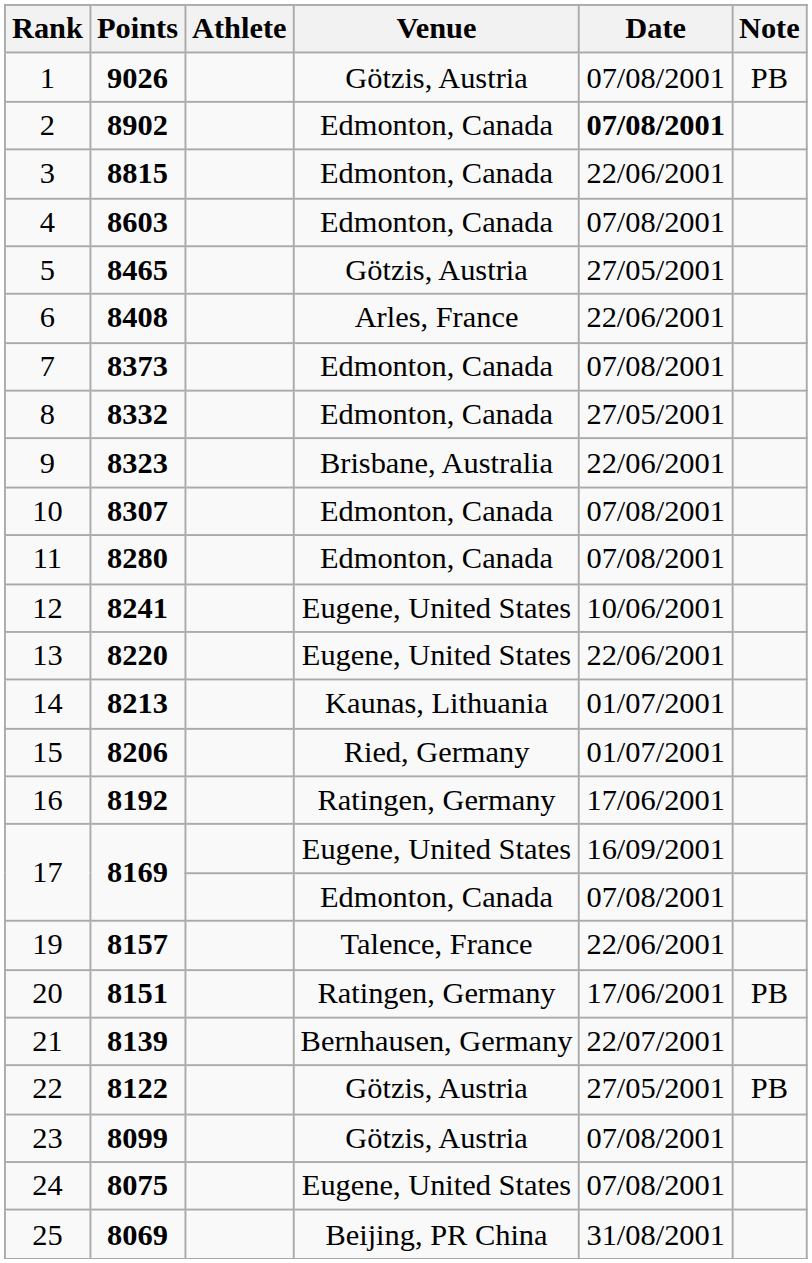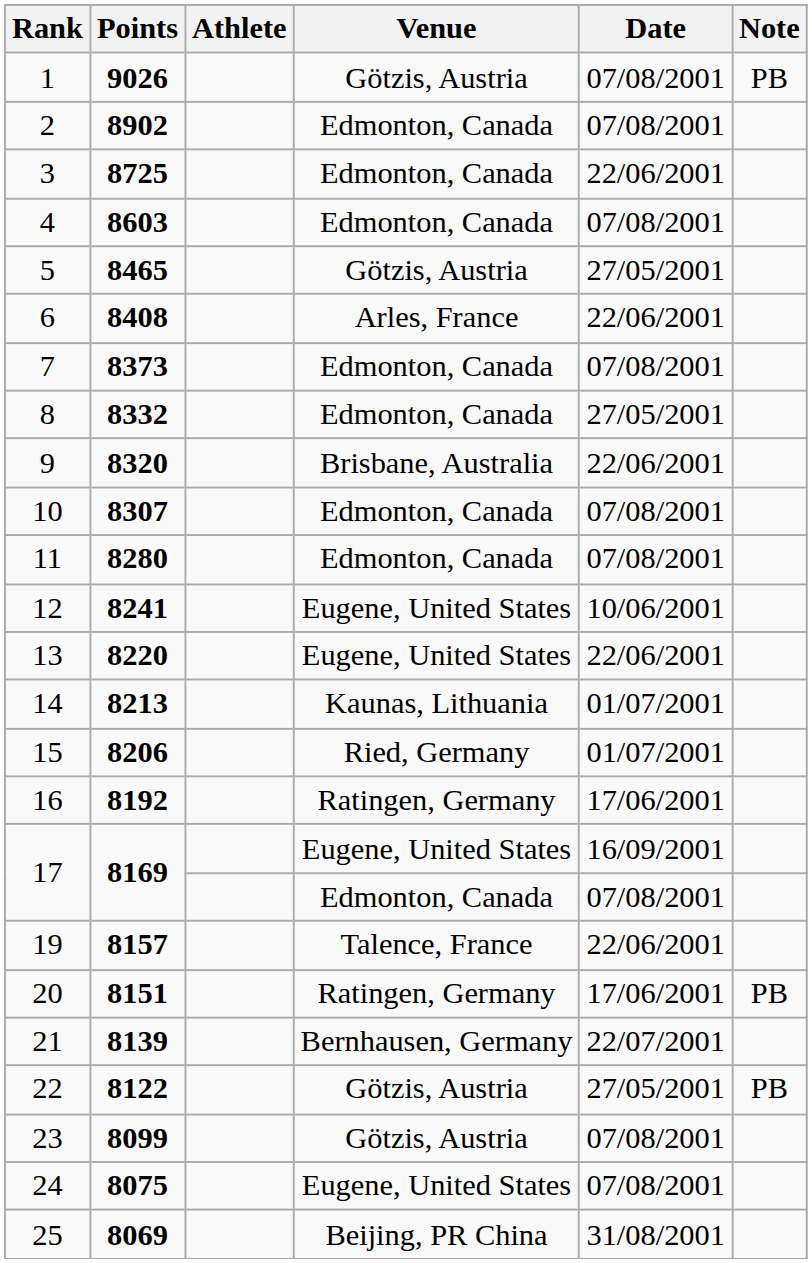(656, 125) bold -> (656, 125) normal
(137, 173) 8815 -> (137, 173) 8725
(137, 462) 8323 -> (137, 462) 8320
